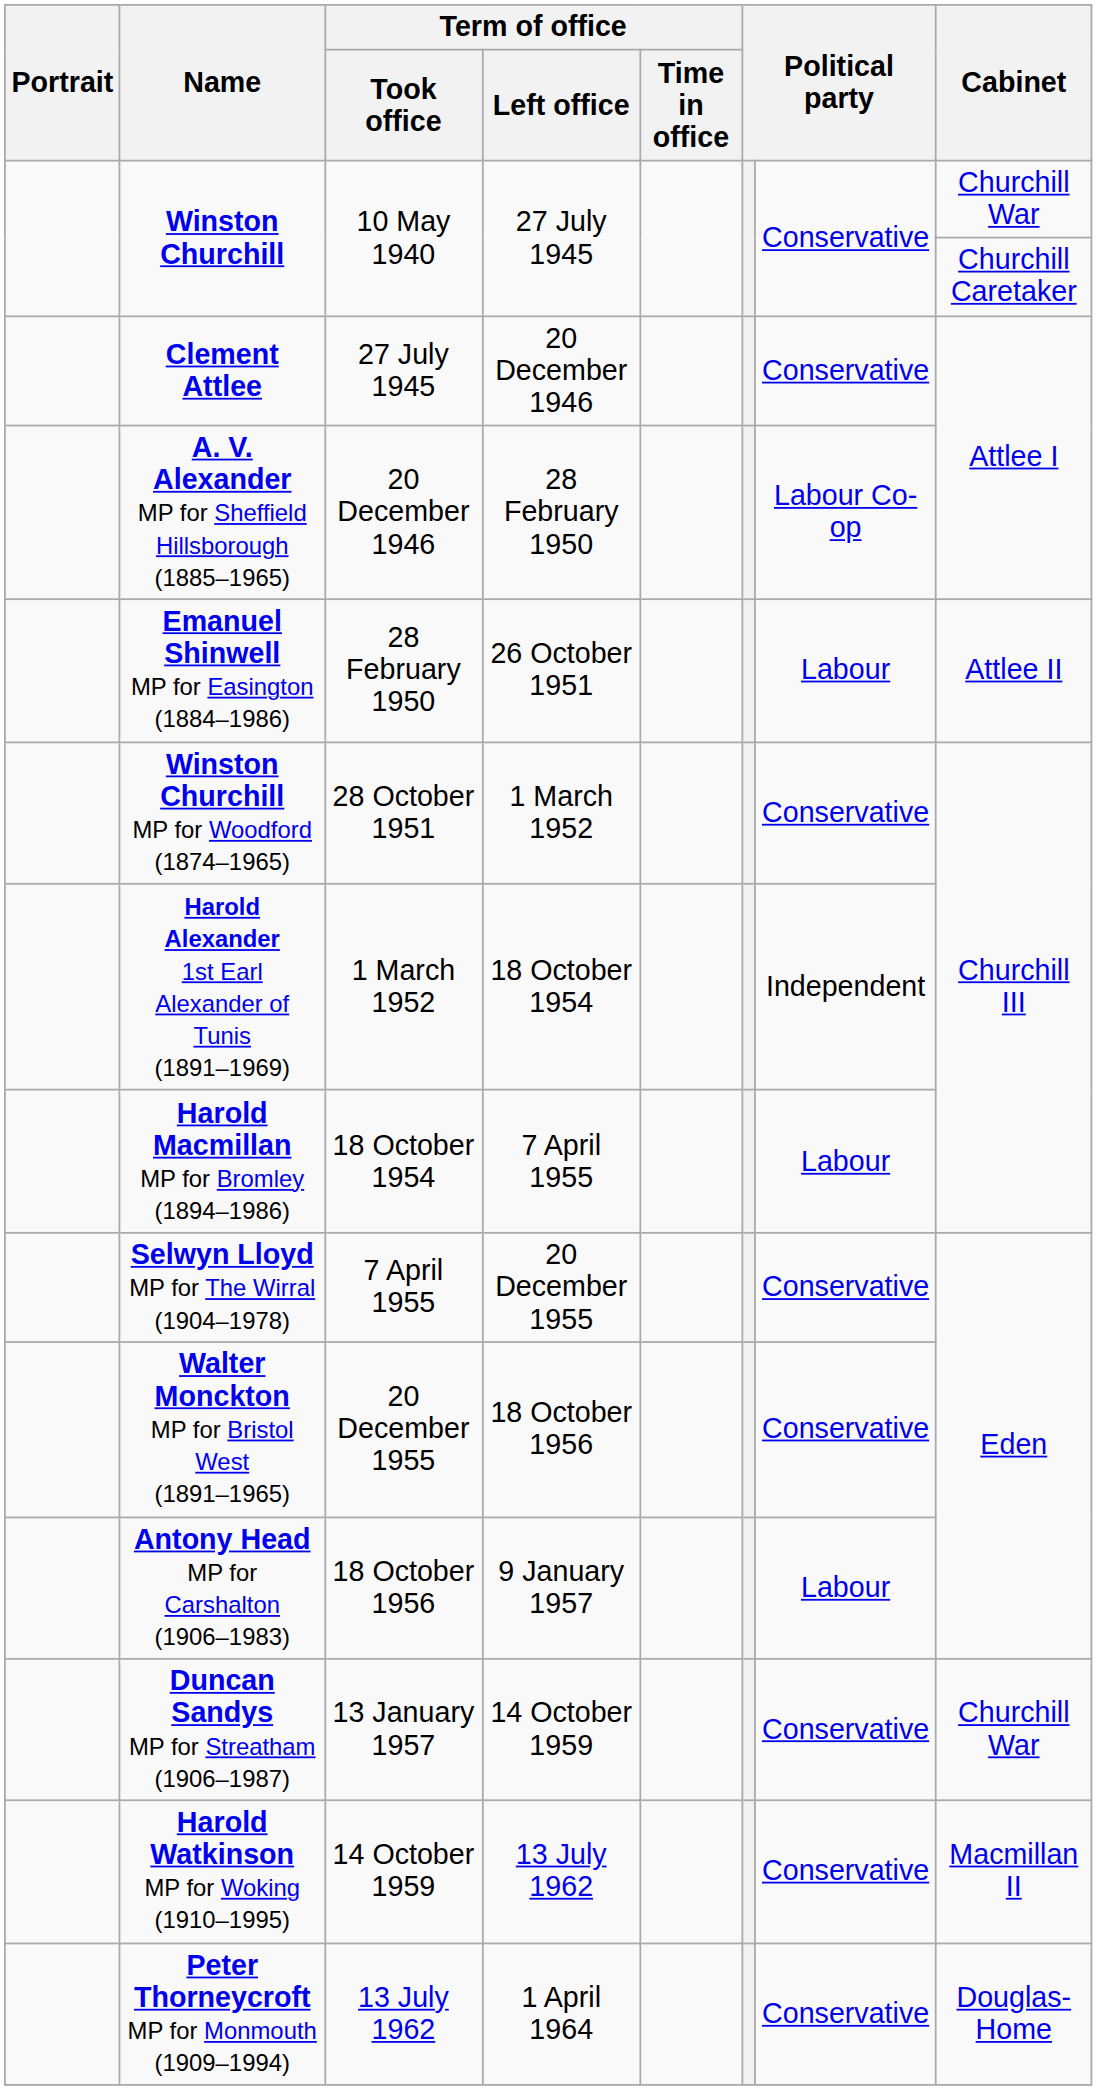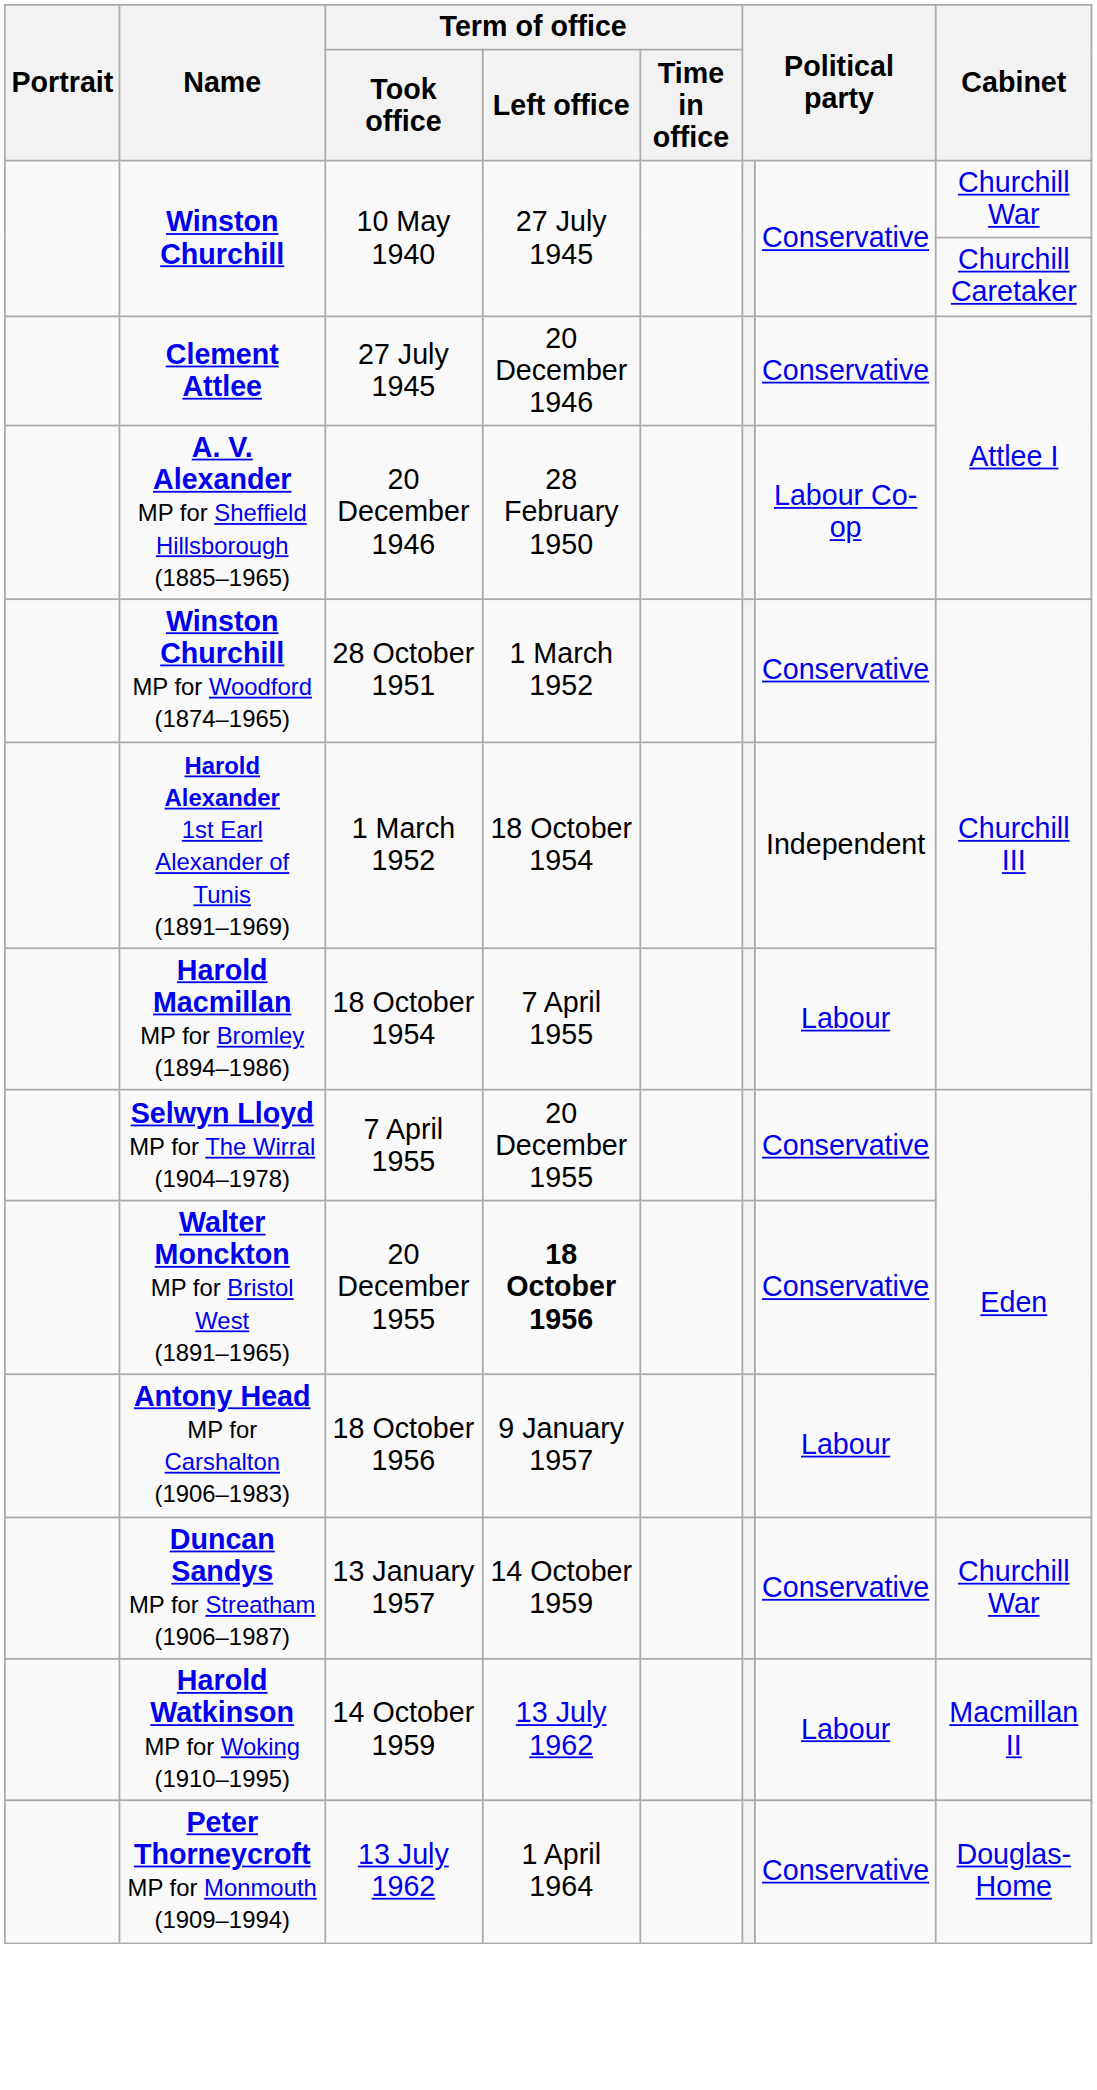- row: (222, 670)
(561, 1429) normal -> (561, 1286) bold
(846, 1871) Conservative -> (846, 1729) Labour
